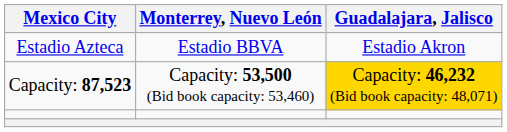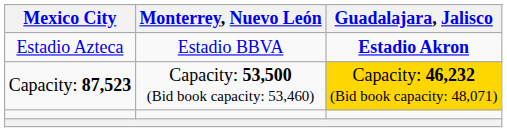(414, 47) normal -> (414, 47) bold
